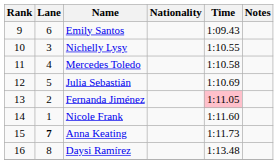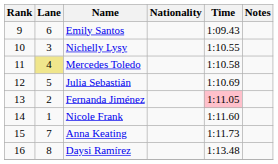(49, 64) no background -> (49, 64) khaki background
(49, 133) bold -> (49, 133) normal
